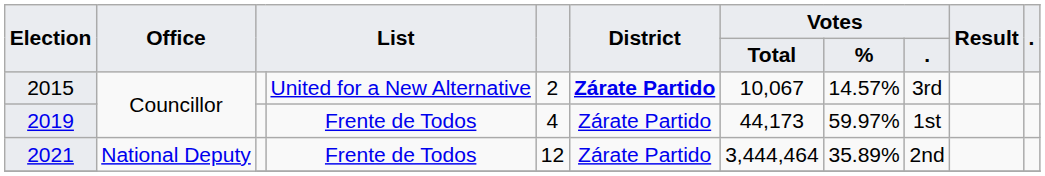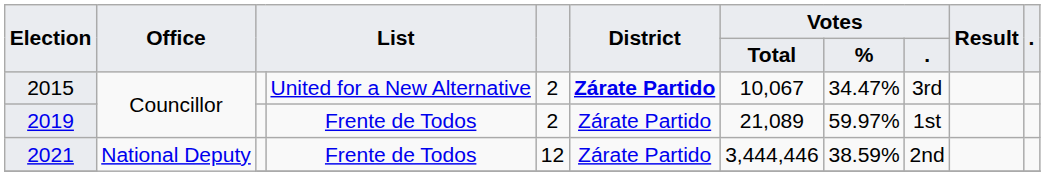(864, 88) 14.57% -> (864, 88) 34.47%
(552, 121) 4 -> (552, 121) 2
(772, 121) 44,173 -> (772, 121) 21,089
(772, 155) 3,444,464 -> (772, 155) 3,444,446
(864, 155) 35.89% -> (864, 155) 38.59%
